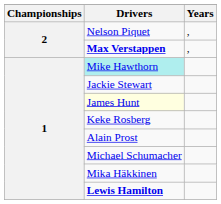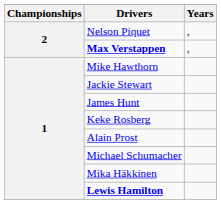(122, 66) paleturquoise background -> (122, 66) no background
(113, 102) lightyellow background -> (113, 102) no background
